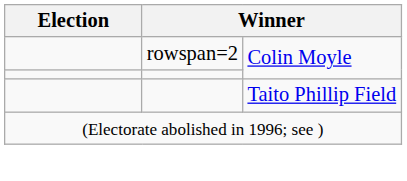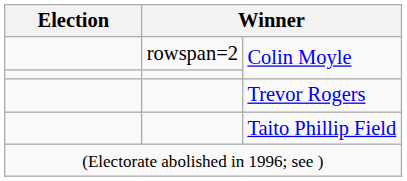+ row: (192, 95)
